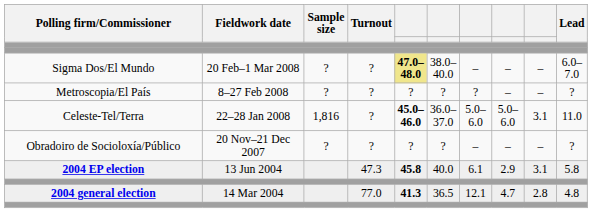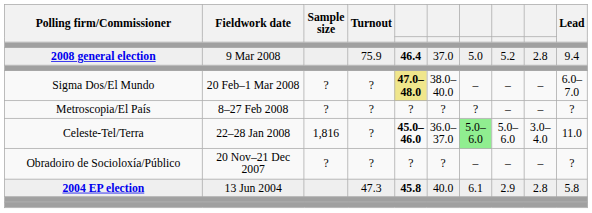+ row: (103, 56)
(476, 116) no background -> (476, 133) lightgreen background
(540, 116) 3.1 -> (540, 133) 3.0– 4.0
(540, 170) 3.1 -> (540, 187) 2.8
- row: (103, 193)
